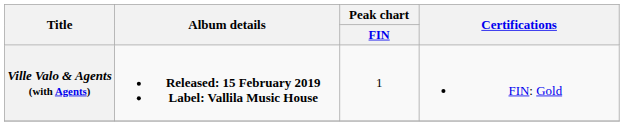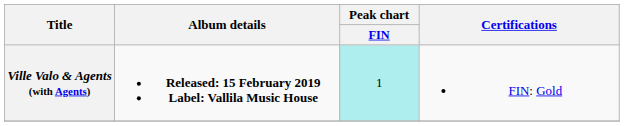(379, 83) no background -> (379, 83) paleturquoise background
